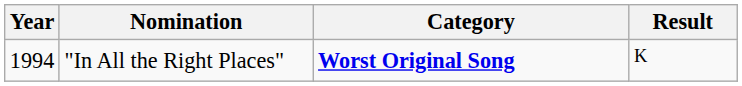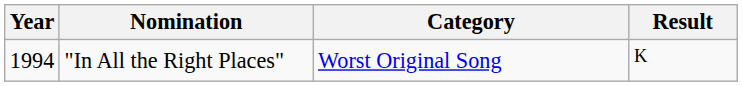(416, 60) bold -> (410, 60) normal
